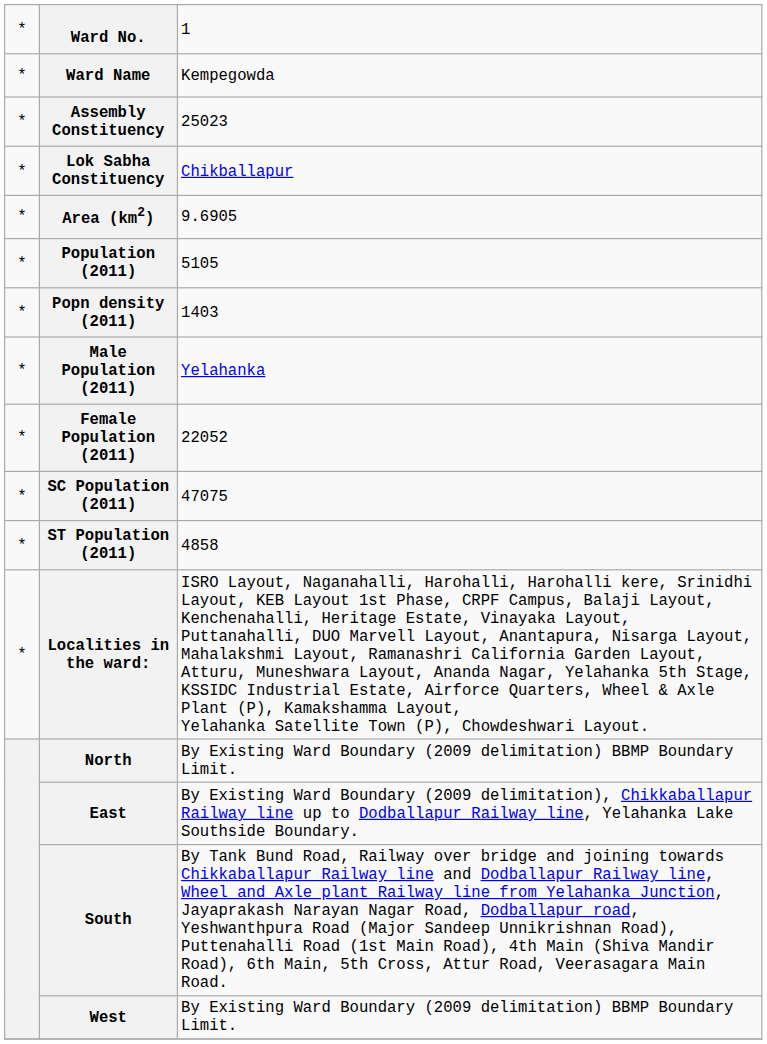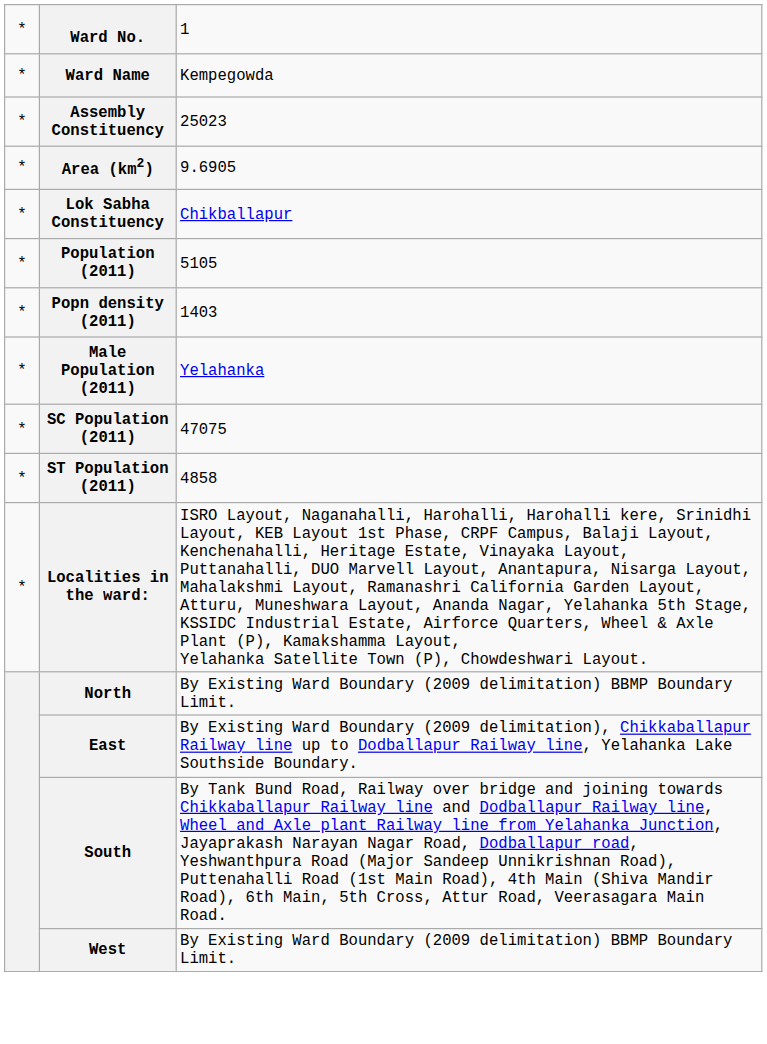rows swapped: (108, 171) <-> (108, 217)
- row: (108, 438)
